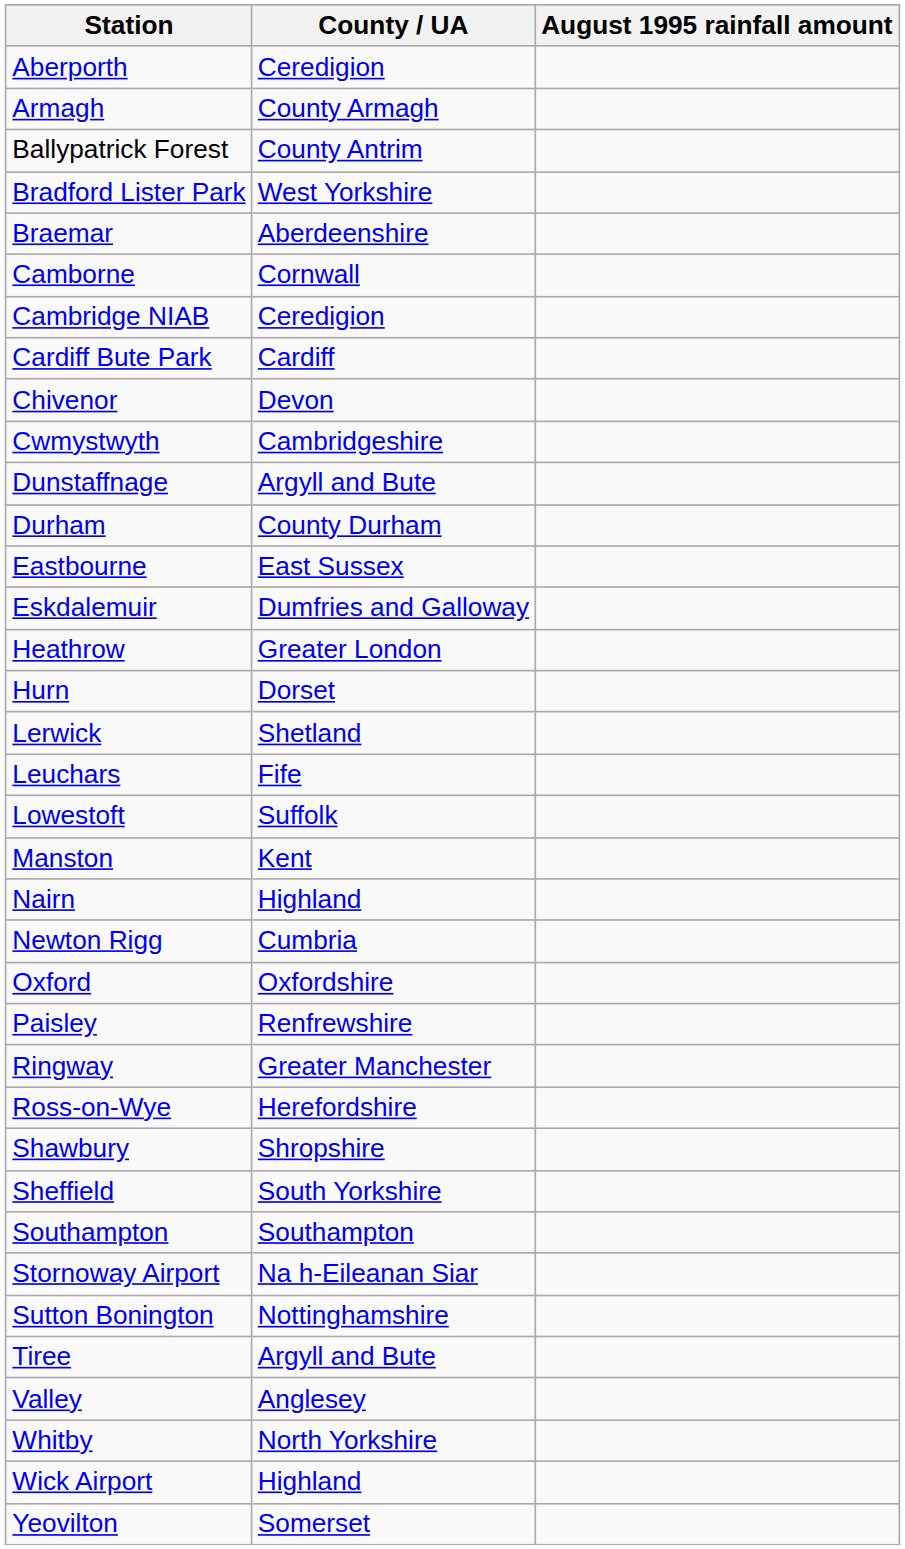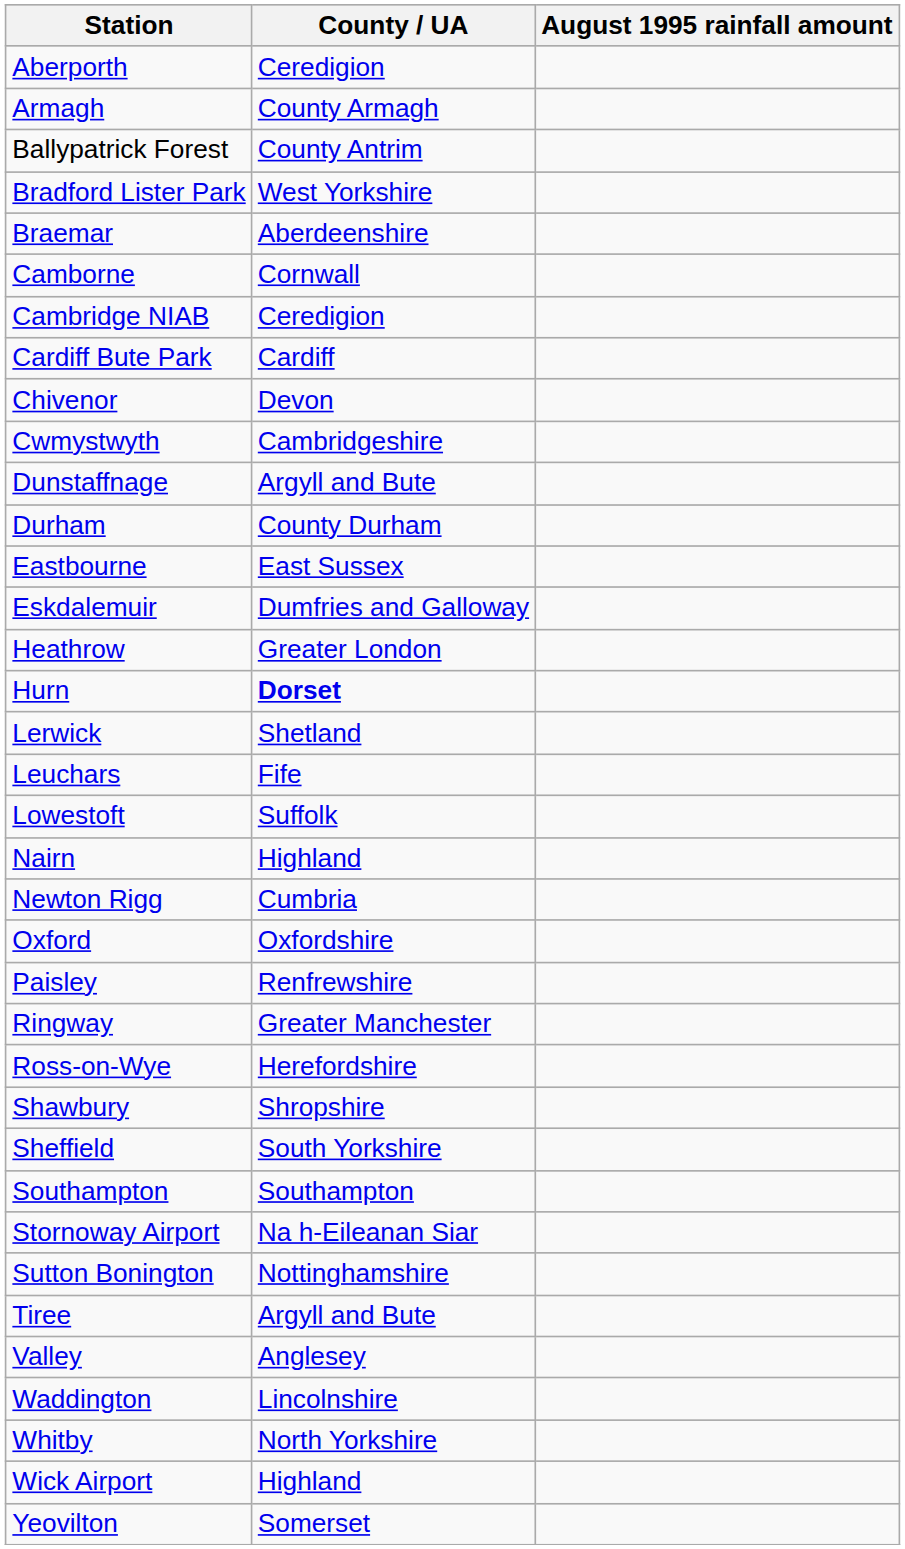(296, 691) normal -> (299, 691) bold
- row: (63, 857)
+ row: (82, 1398)
